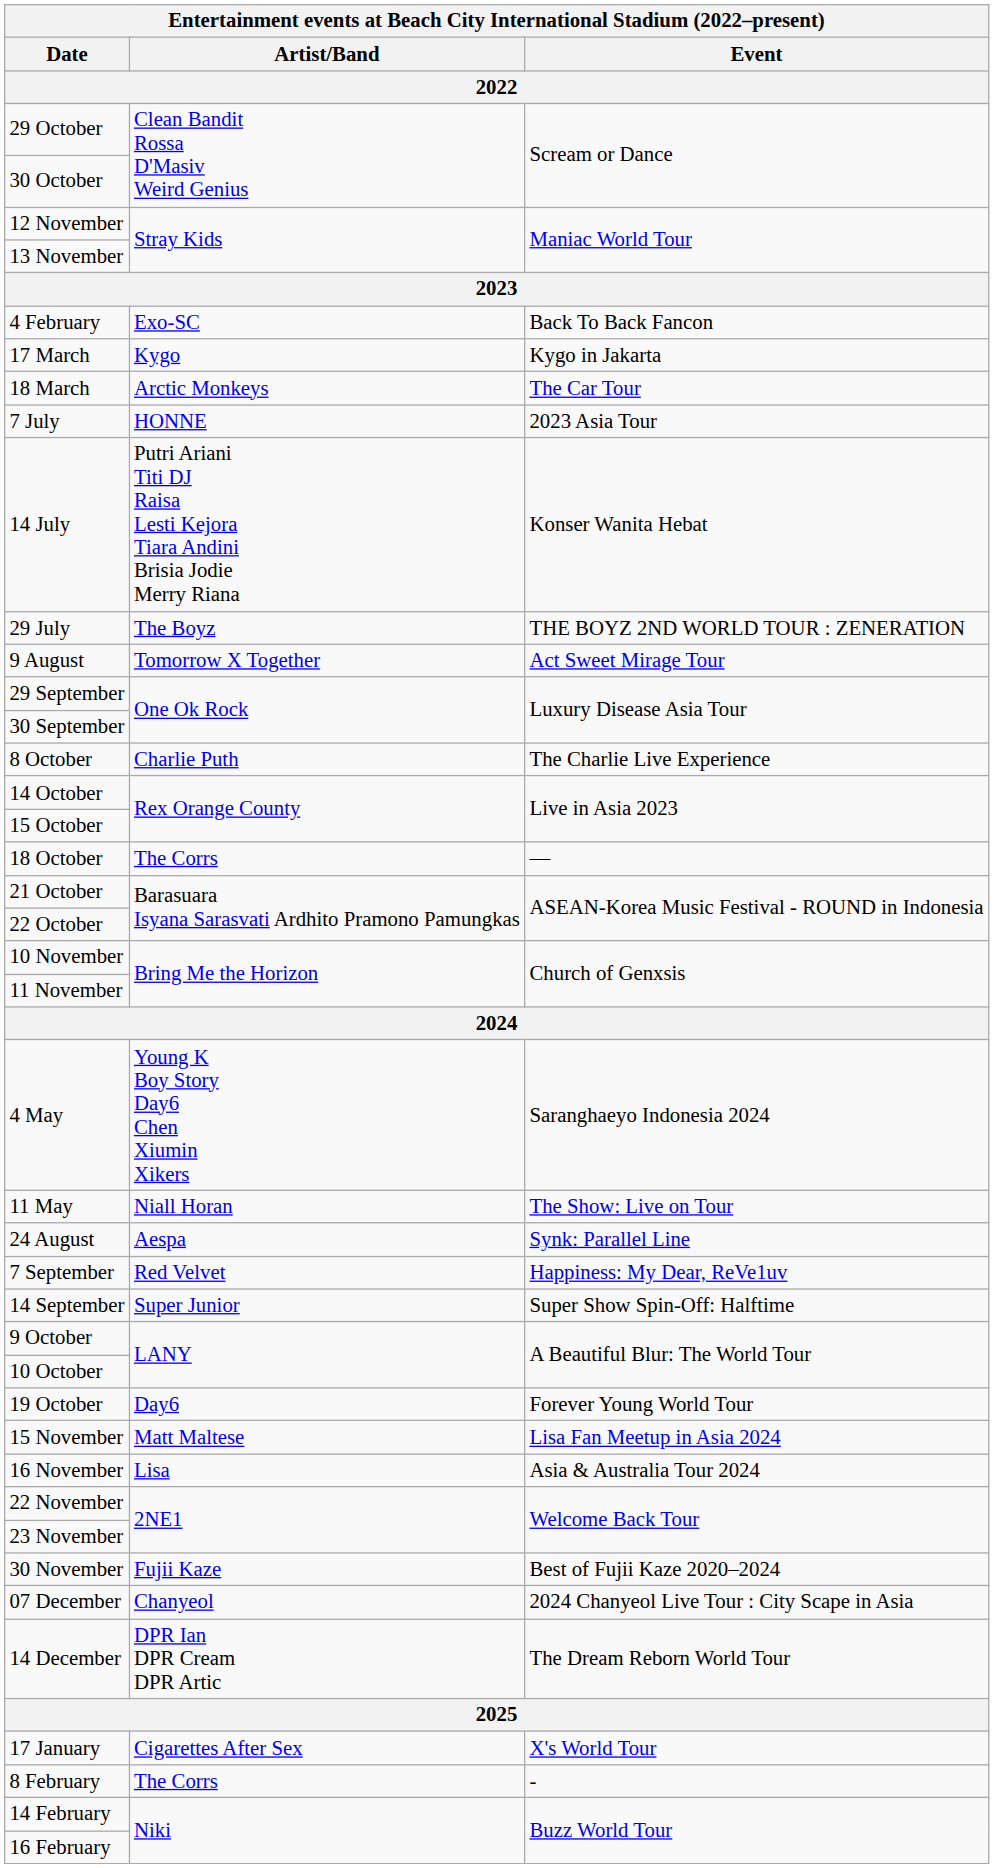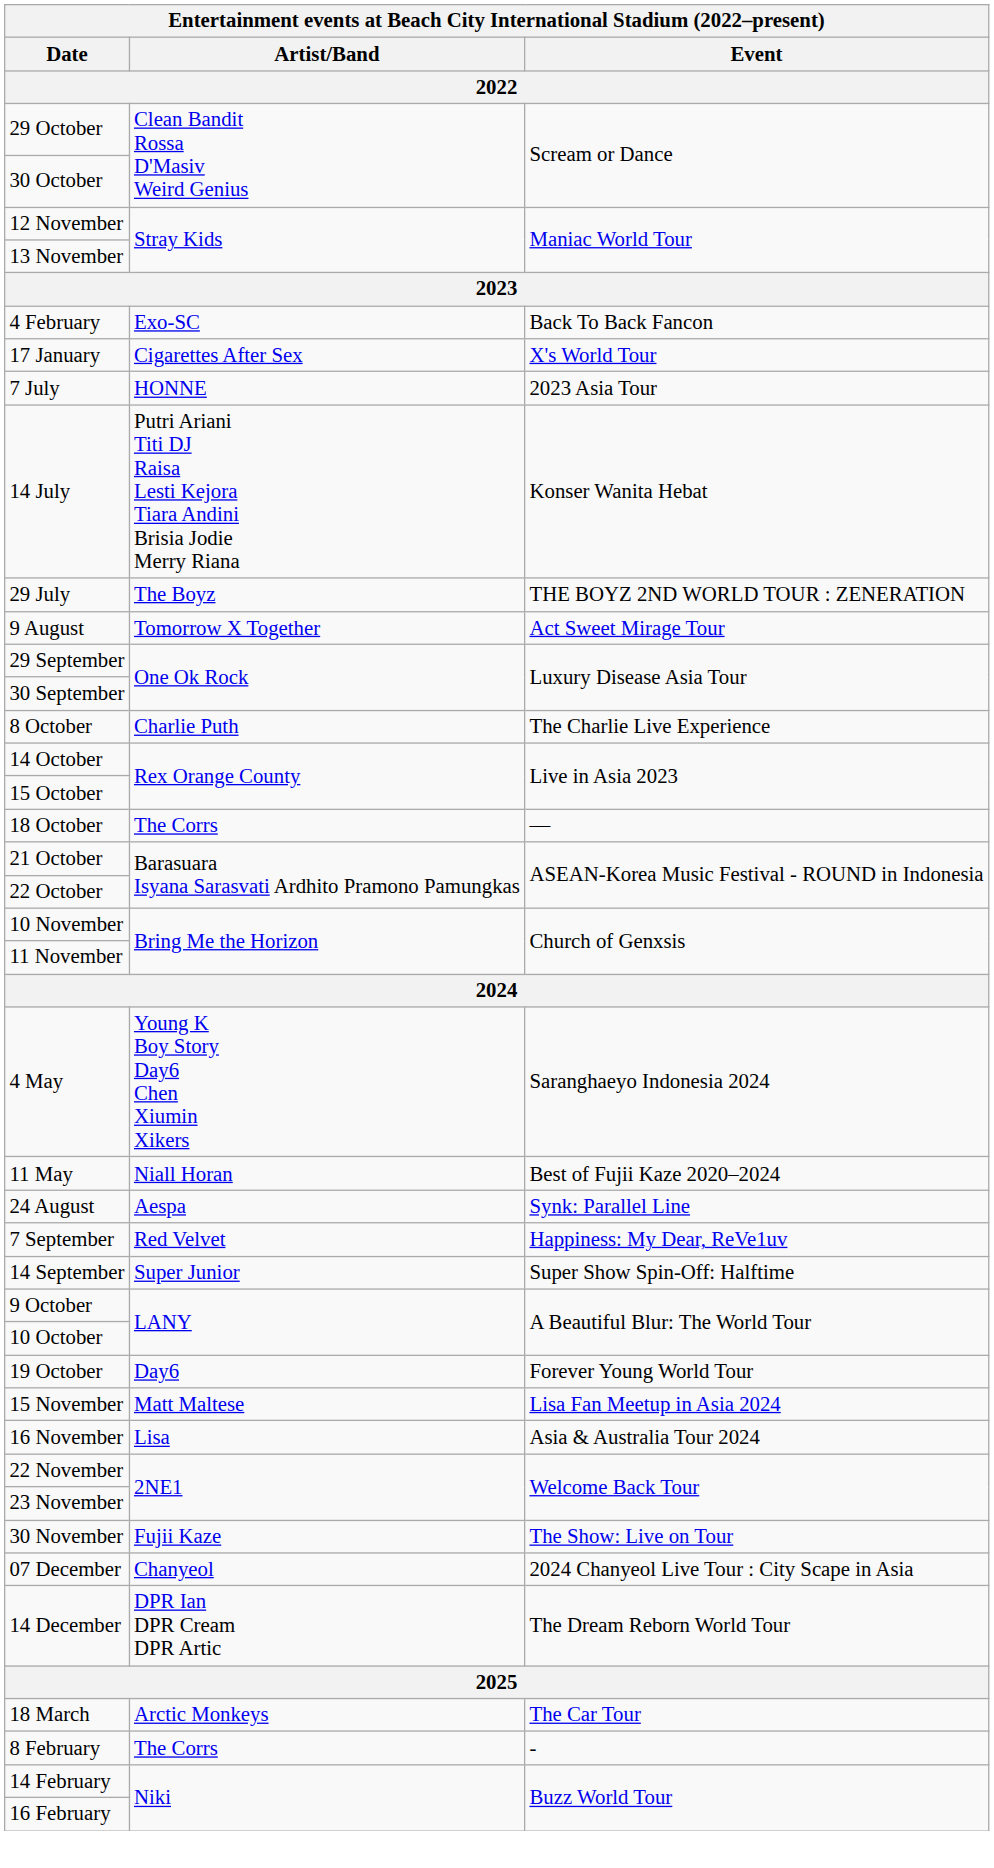- row: (50, 355)
rows swapped: (50, 388) <-> (55, 1747)
(631, 1206) The Show: Live on Tour -> (655, 1173) Best of Fujii Kaze 2020–2024
(655, 1569) Best of Fujii Kaze 2020–2024 -> (631, 1536) The Show: Live on Tour
